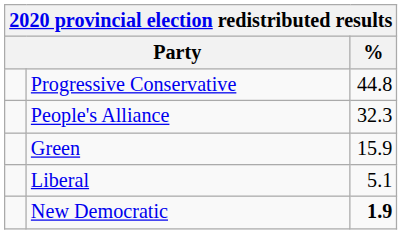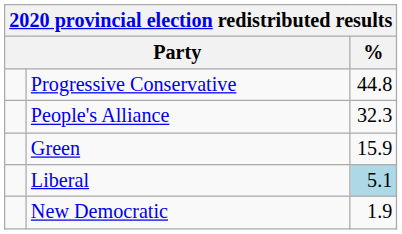(380, 180) no background -> (380, 180) lightblue background
(380, 212) bold -> (380, 212) normal
